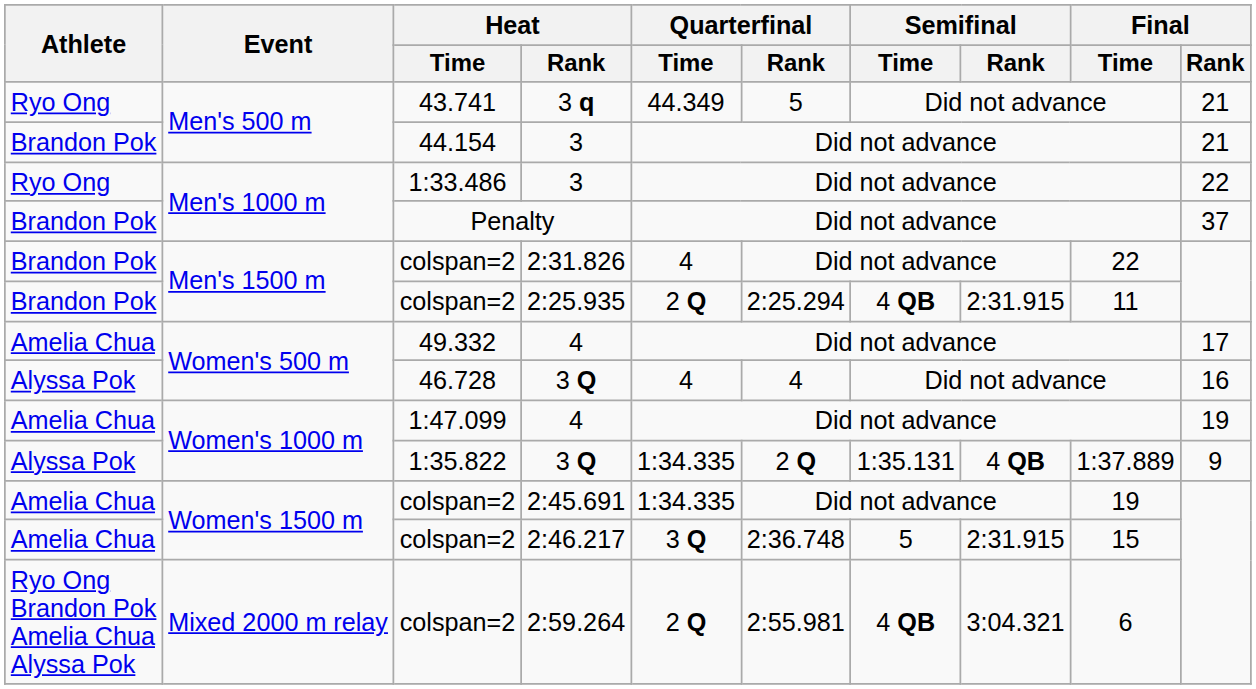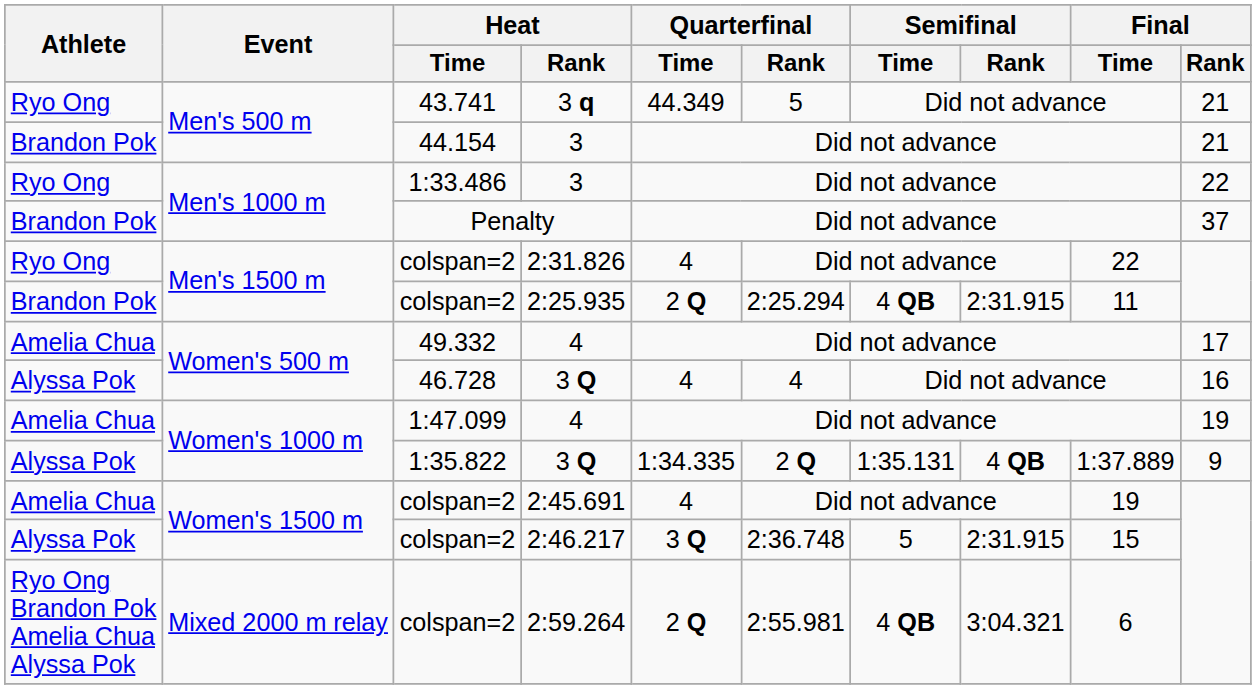(84, 262) Brandon Pok -> (60, 262) Ryo Ong
(686, 501) 1:34.335 -> (686, 501) 4
(83, 540) Amelia Chua -> (73, 540) Alyssa Pok
